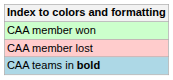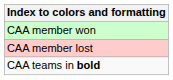(54, 65) lightblue background -> (54, 65) no background
